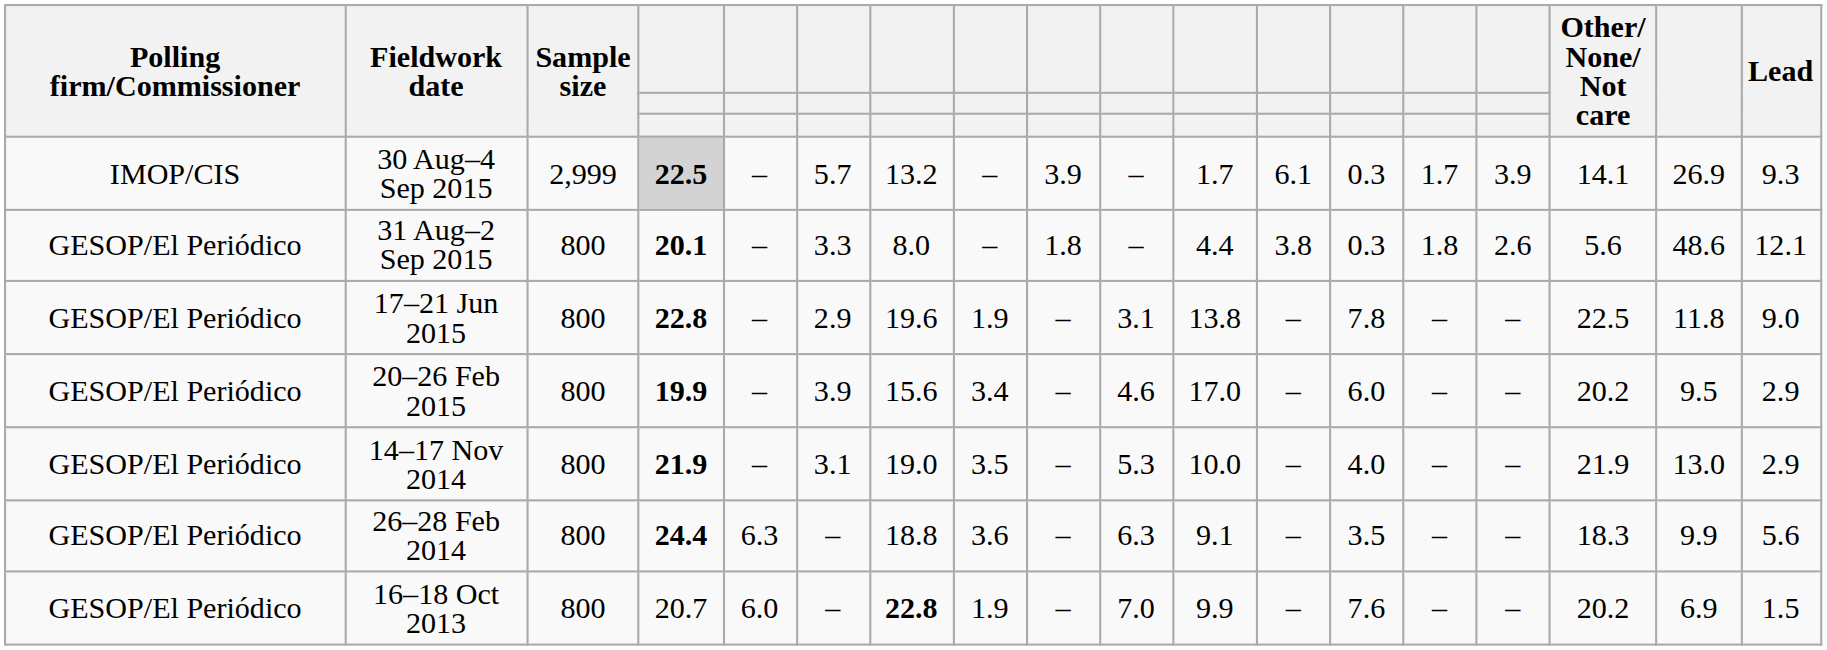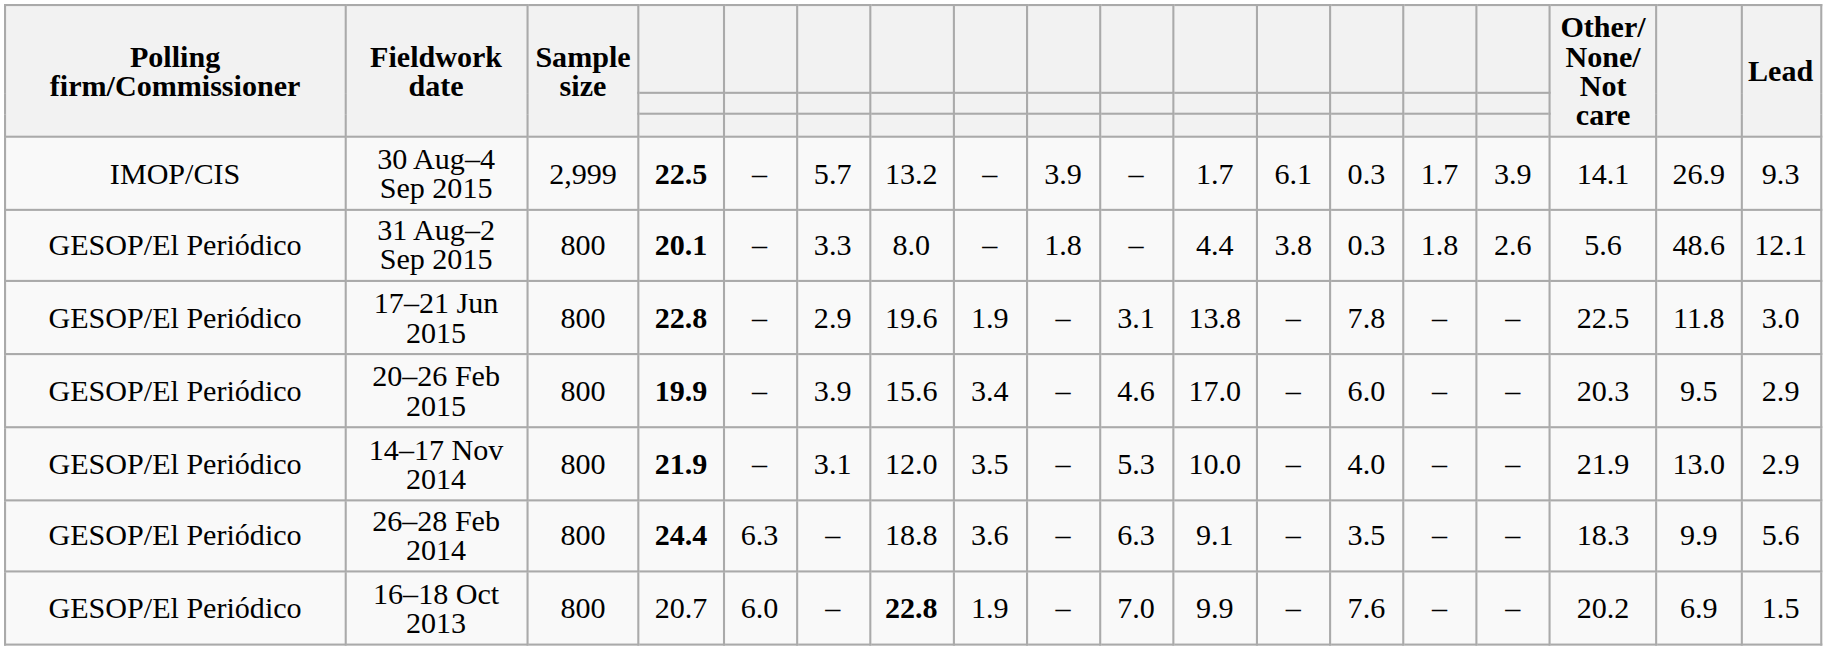(681, 173) lightgrey background -> (681, 173) no background
(1781, 318) 9.0 -> (1781, 318) 3.0
(1603, 391) 20.2 -> (1603, 391) 20.3
(911, 463) 19.0 -> (911, 463) 12.0
